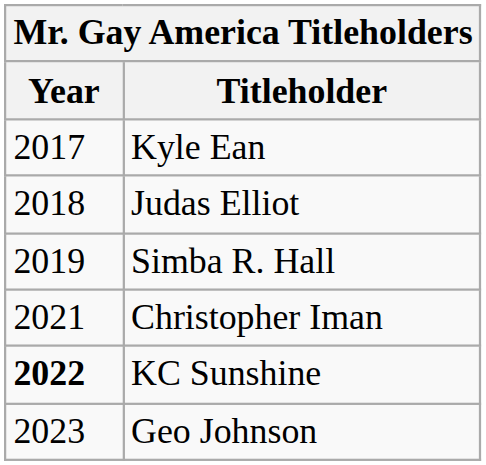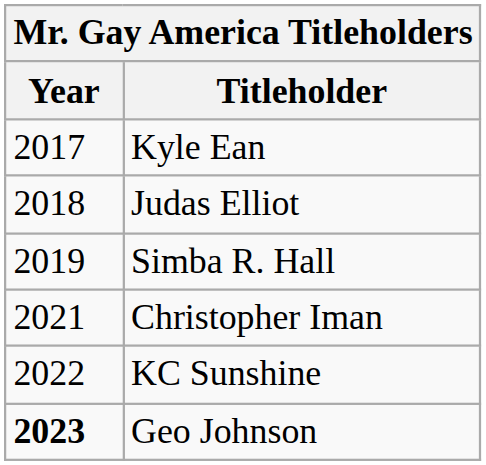(49, 373) bold -> (49, 373) normal
(49, 430) normal -> (49, 430) bold
